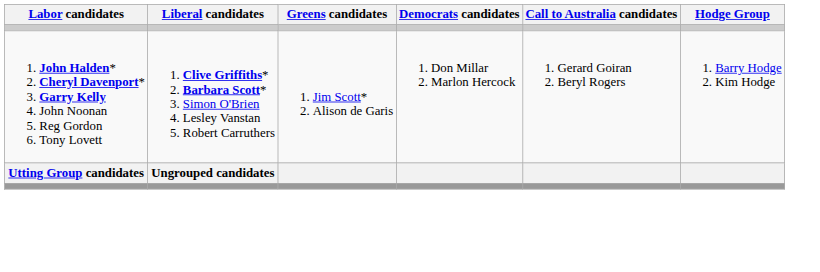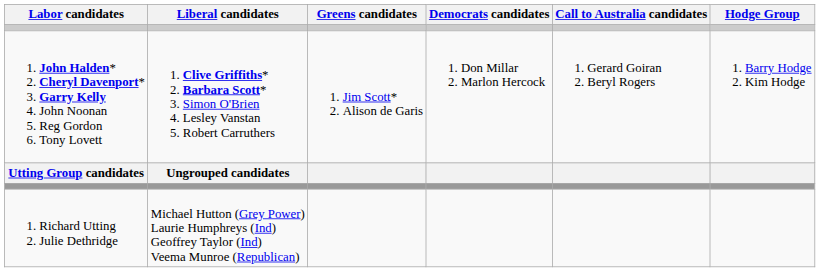+ row: (76, 234)
